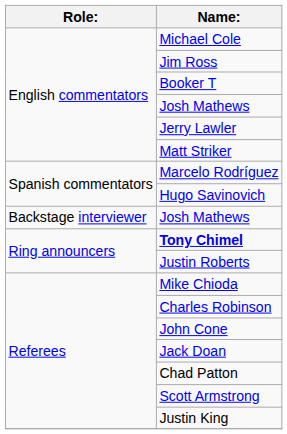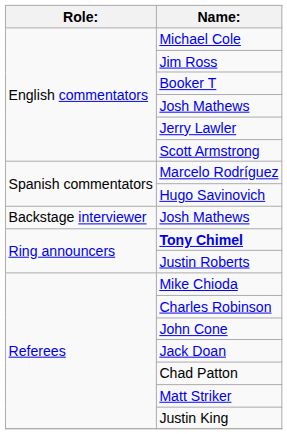(195, 150) Matt Striker -> (210, 150) Scott Armstrong
(210, 396) Scott Armstrong -> (195, 396) Matt Striker
